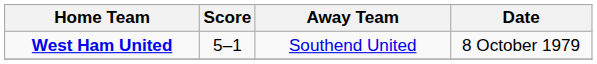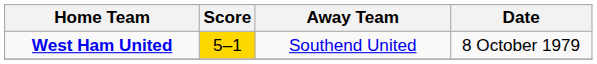(227, 45) no background -> (227, 45) gold background
